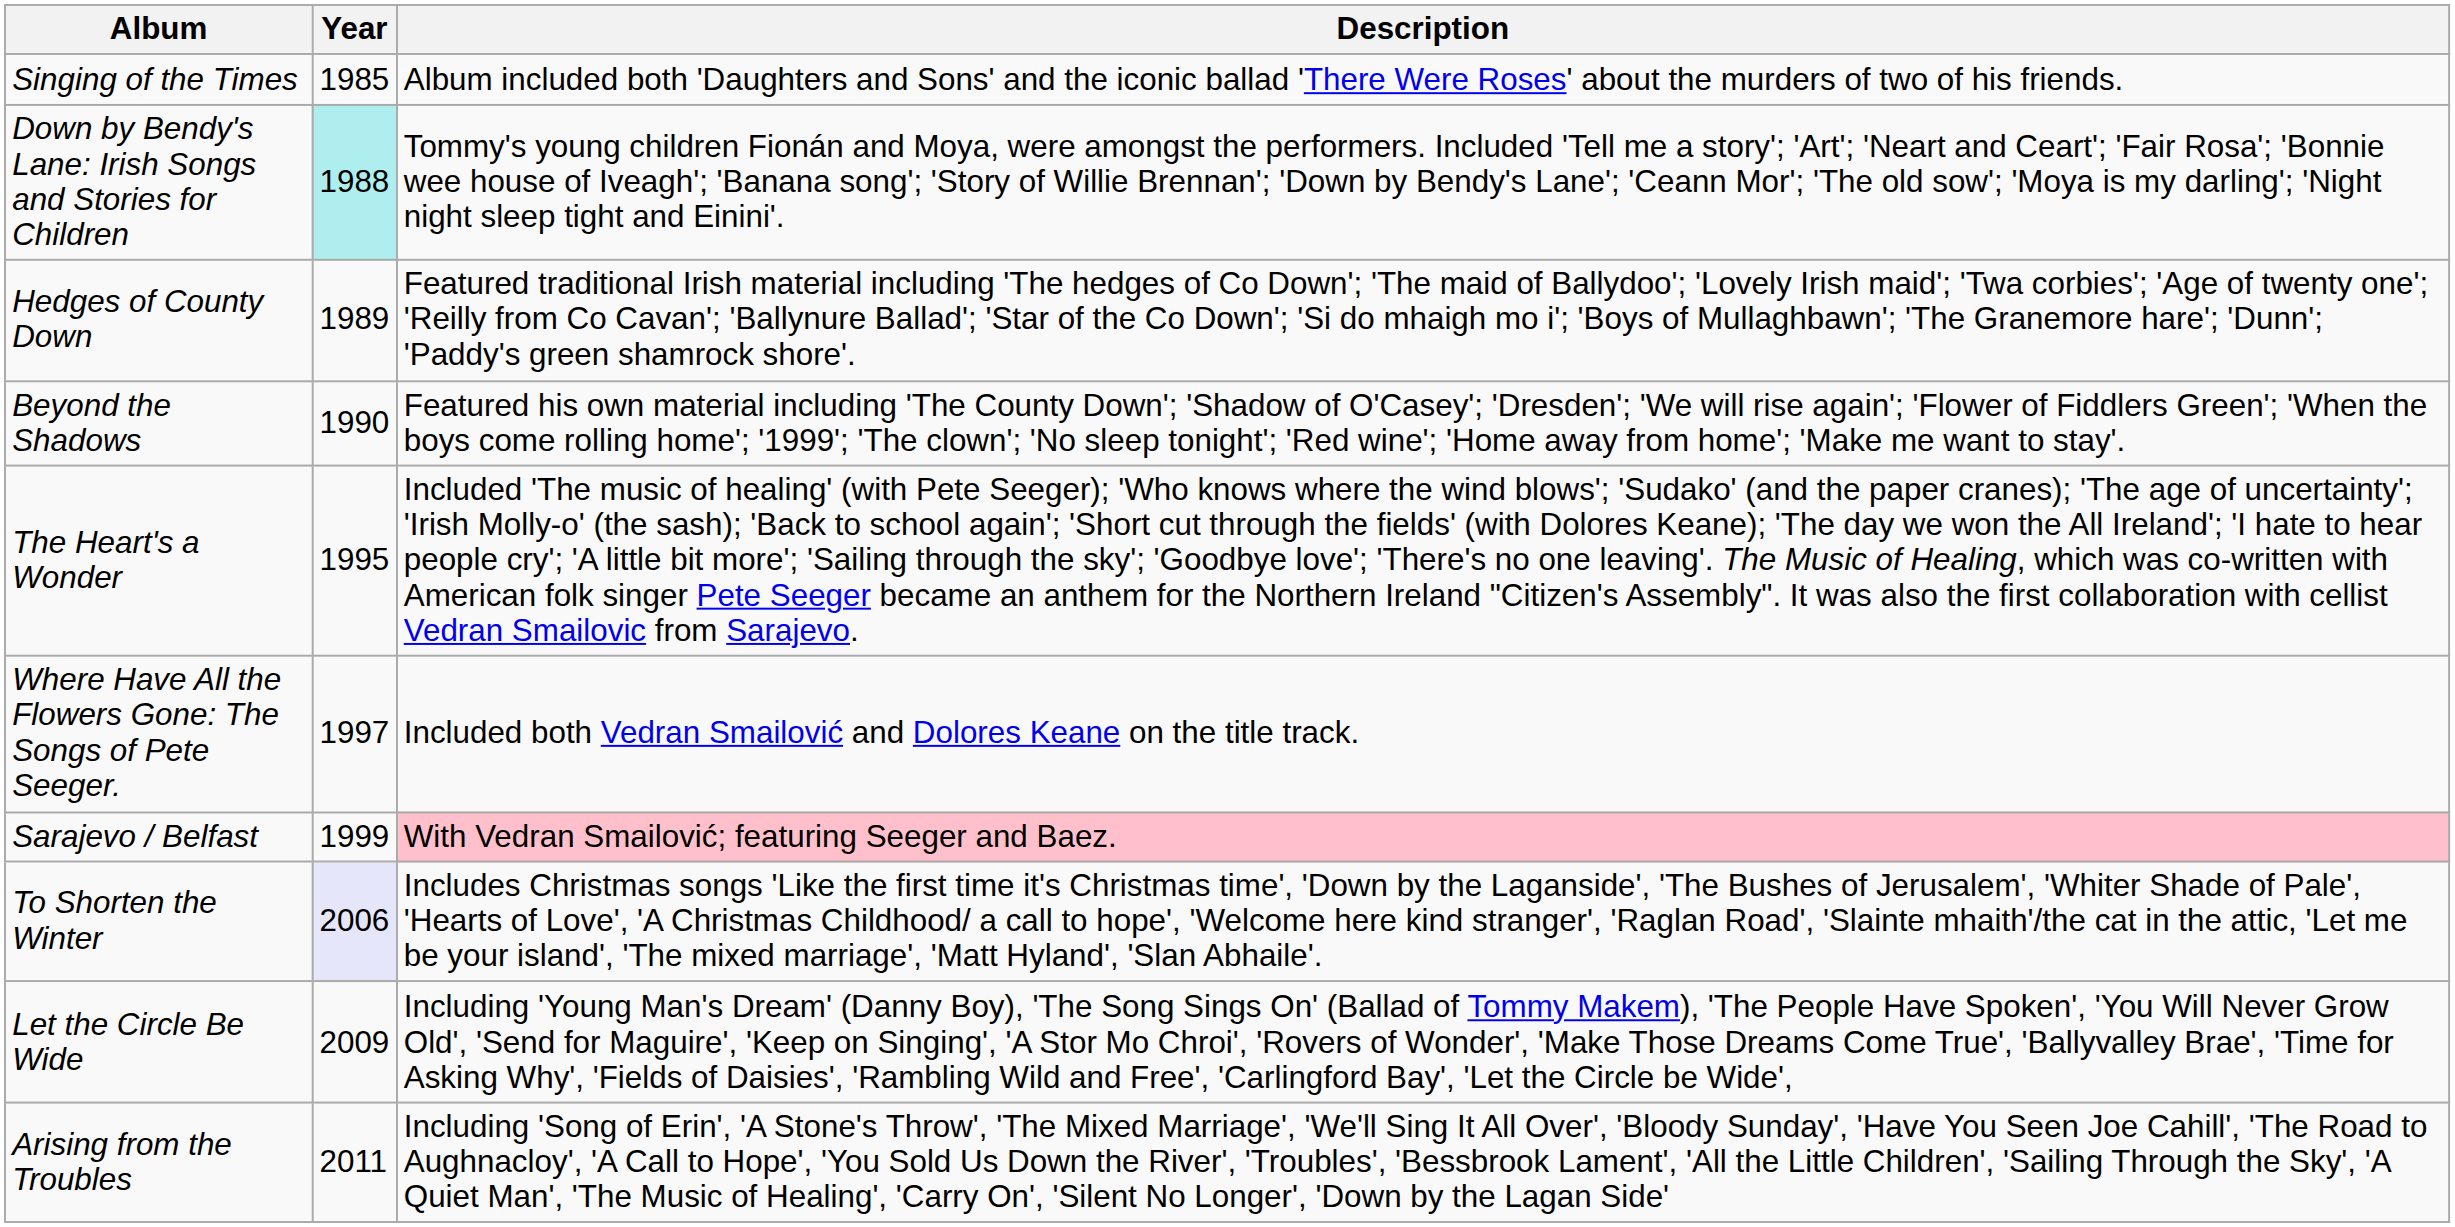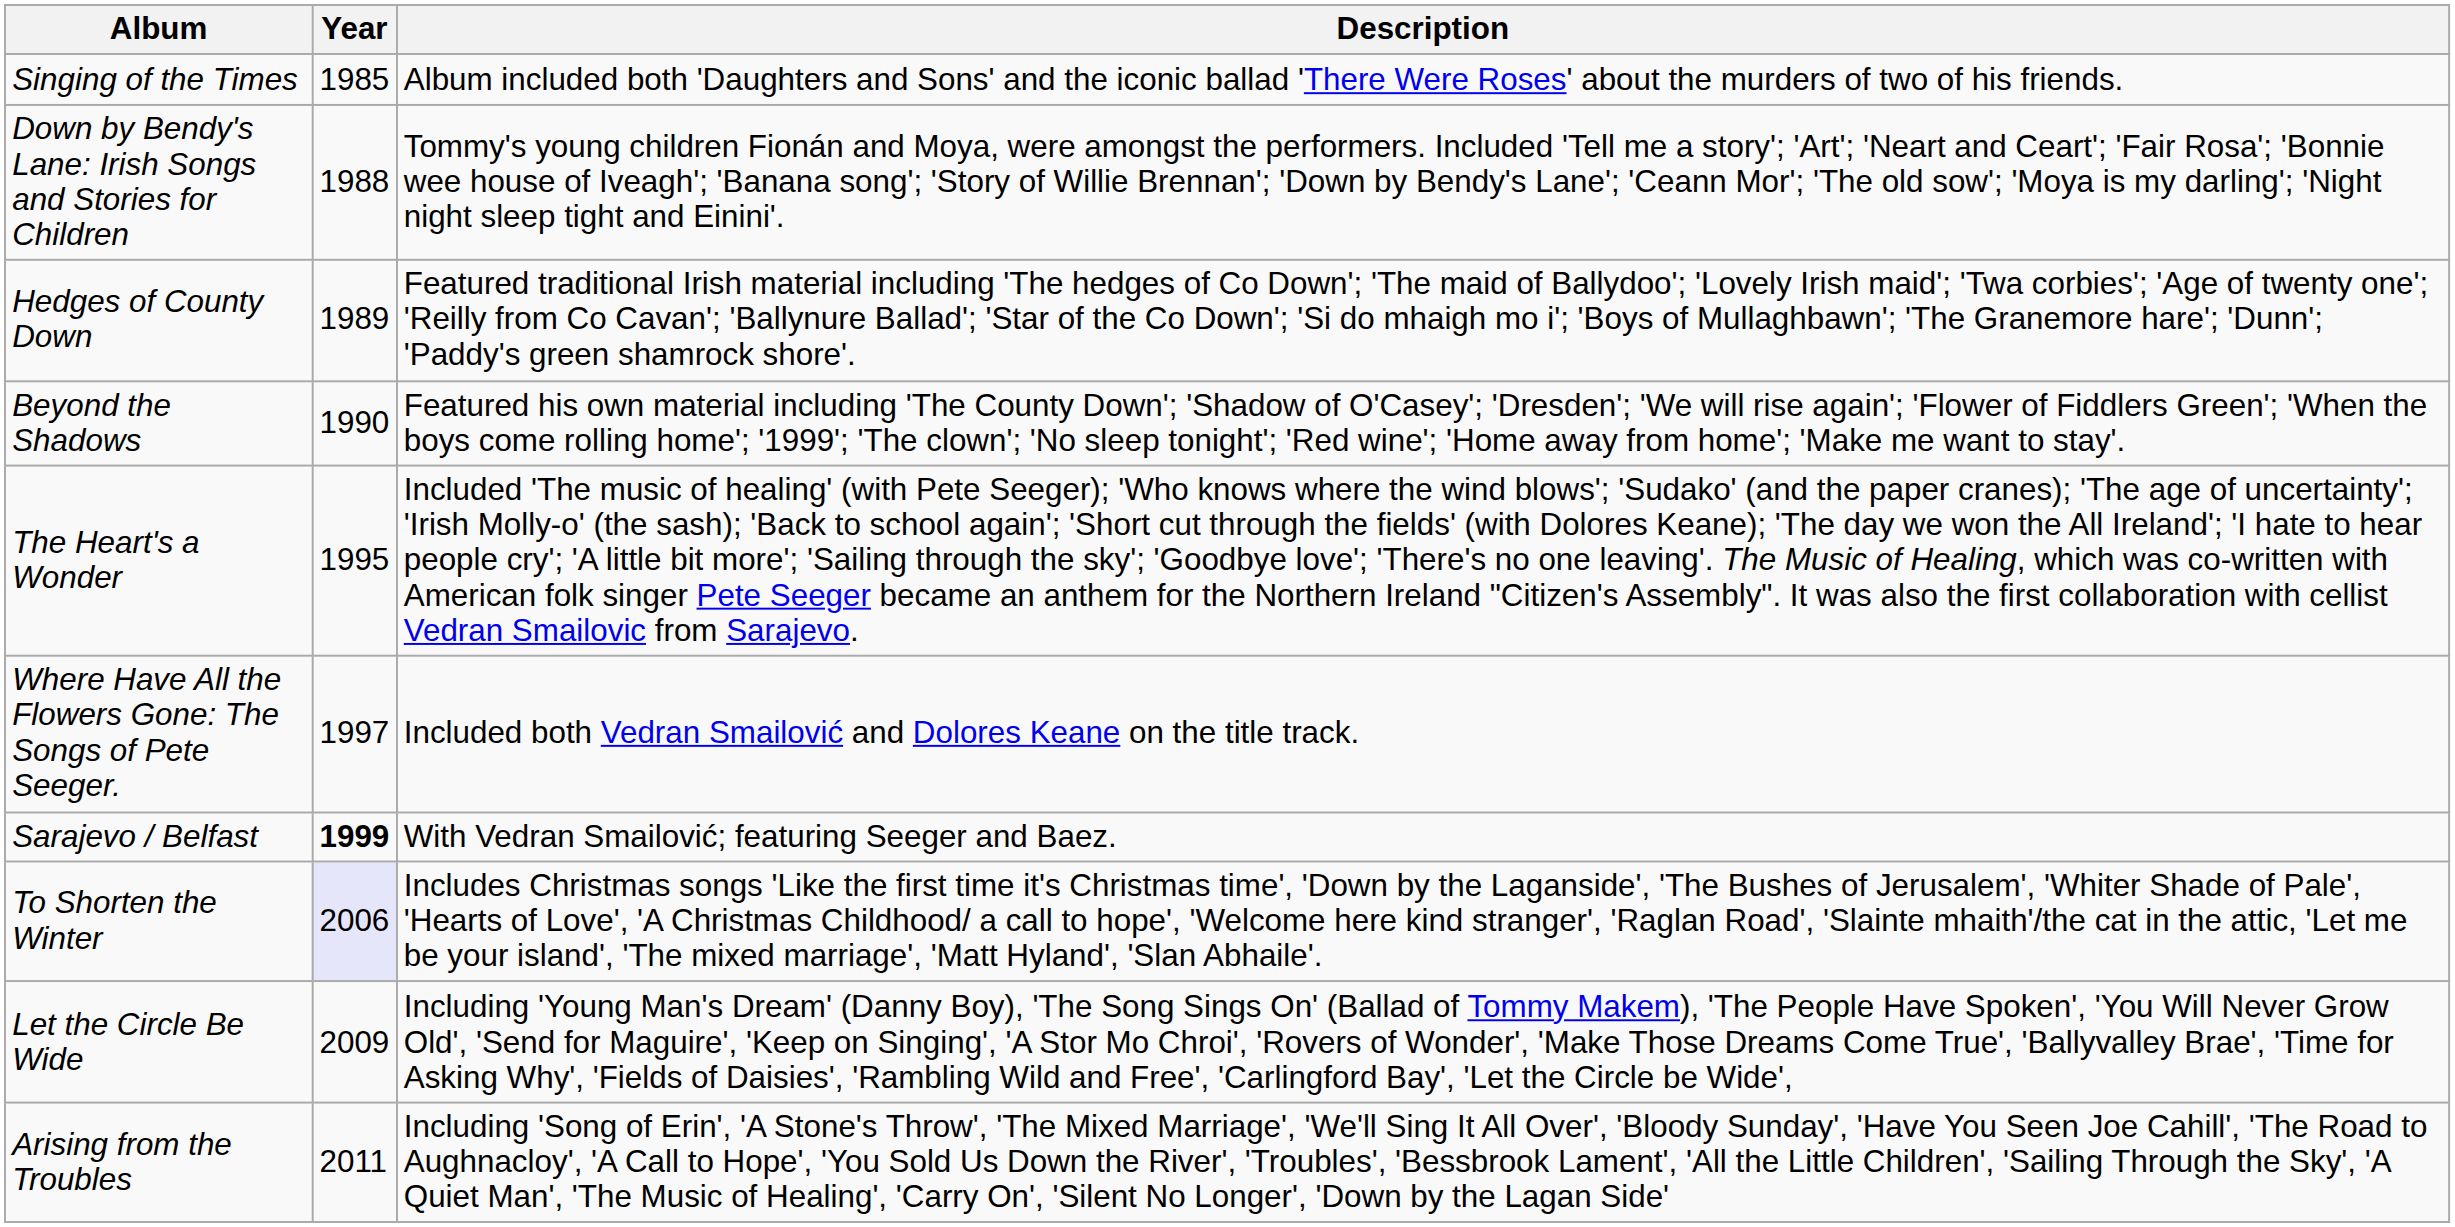(354, 181) paleturquoise background -> (354, 181) no background
(354, 836) normal -> (354, 836) bold
(760, 836) pink background -> (760, 836) no background
